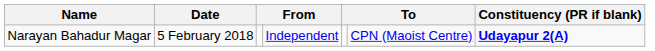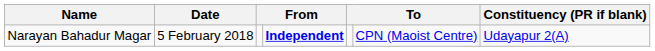(302, 35) normal -> (305, 35) bold
(523, 35) bold -> (526, 35) normal
